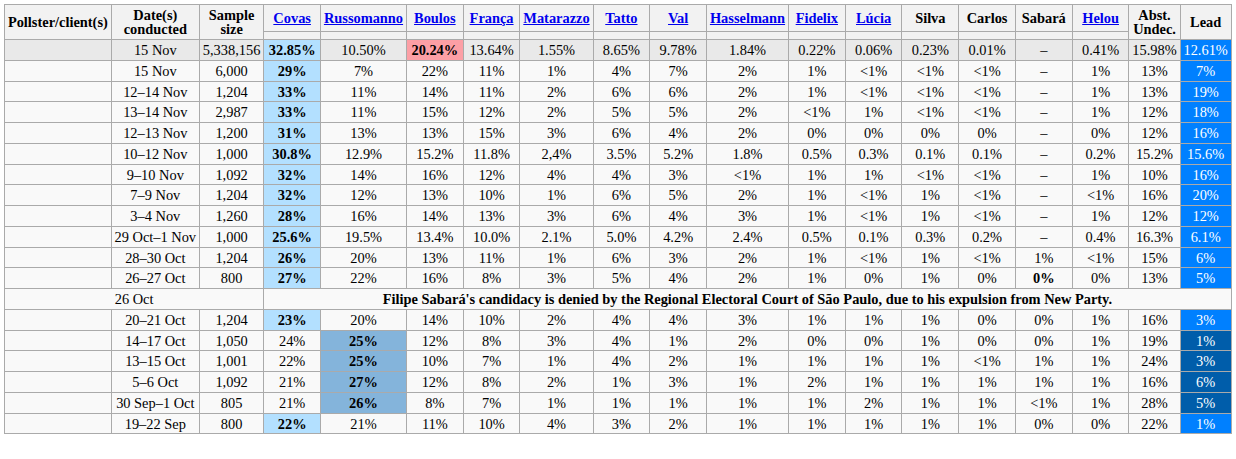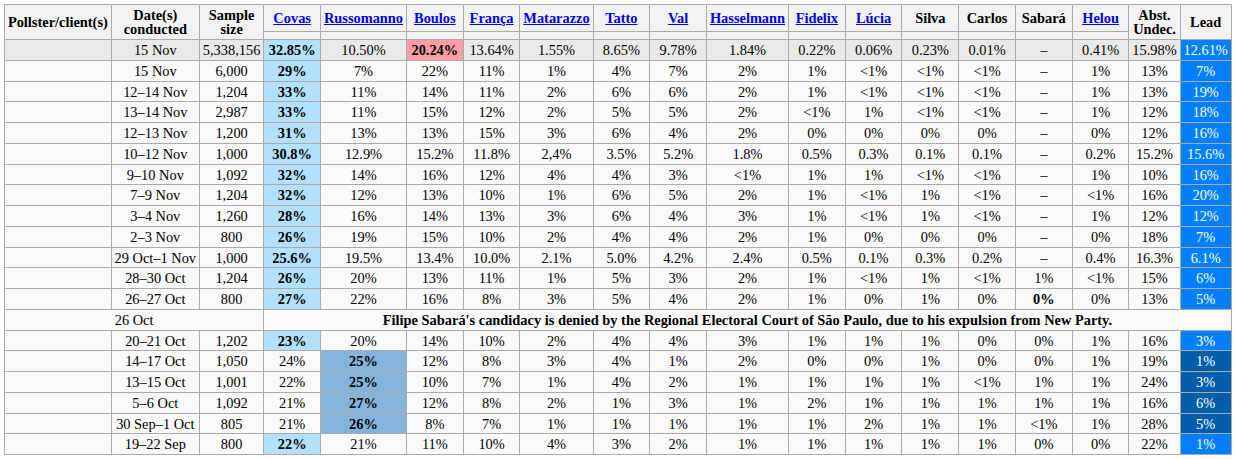+ row: (155, 237)
(621, 258) 6% -> (621, 278) 5%
(232, 320) 1,204 -> (232, 341) 1,202
